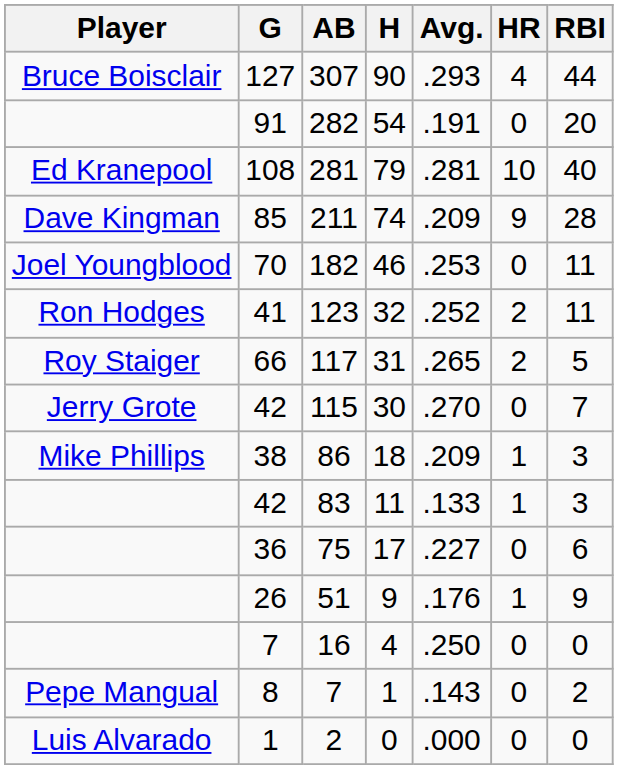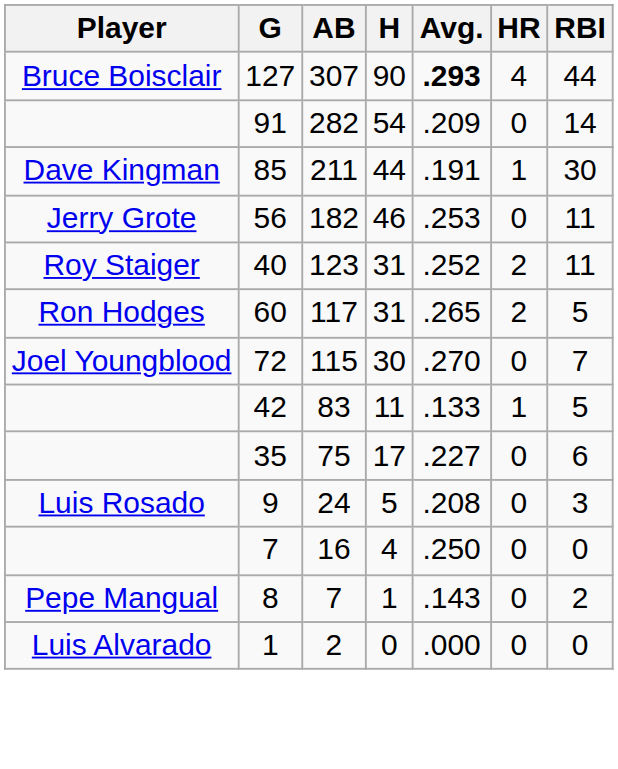(452, 75) normal -> (452, 75) bold
(452, 123) .191 -> (452, 123) .209
(580, 123) 20 -> (580, 123) 14
- row: (334, 170)
(389, 218) 74 -> (389, 170) 44
(452, 218) .209 -> (452, 170) .191
(519, 218) 9 -> (519, 170) 1
(580, 218) 28 -> (580, 170) 30
(122, 265) Joel Youngblood -> (122, 218) Jerry Grote
(270, 265) 70 -> (270, 218) 56
(122, 312) Ron Hodges -> (122, 265) Roy Staiger
(270, 312) 41 -> (270, 265) 40
(389, 312) 32 -> (389, 265) 31
(122, 360) Roy Staiger -> (122, 312) Ron Hodges
(270, 360) 66 -> (270, 312) 60
(122, 407) Jerry Grote -> (122, 360) Joel Youngblood
(270, 407) 42 -> (270, 360) 72
- row: (334, 455)
(580, 502) 3 -> (580, 407) 5
(270, 550) 36 -> (270, 455) 35
- row: (334, 597)
+ row: (334, 502)
